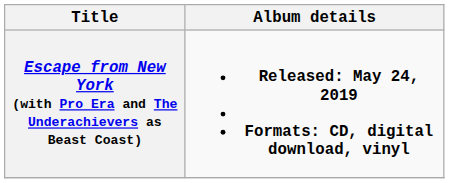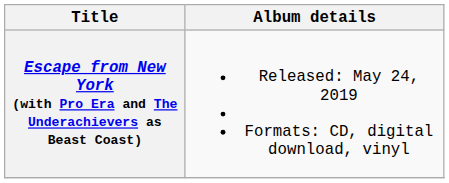(315, 113) bold -> (315, 113) normal
